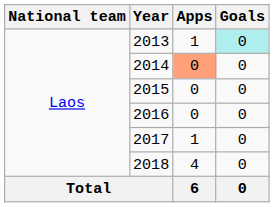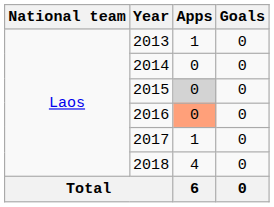(242, 41) paleturquoise background -> (242, 41) no background
(194, 66) lightsalmon background -> (194, 66) no background
(194, 91) no background -> (194, 91) lightgrey background
(194, 115) no background -> (194, 115) lightsalmon background
